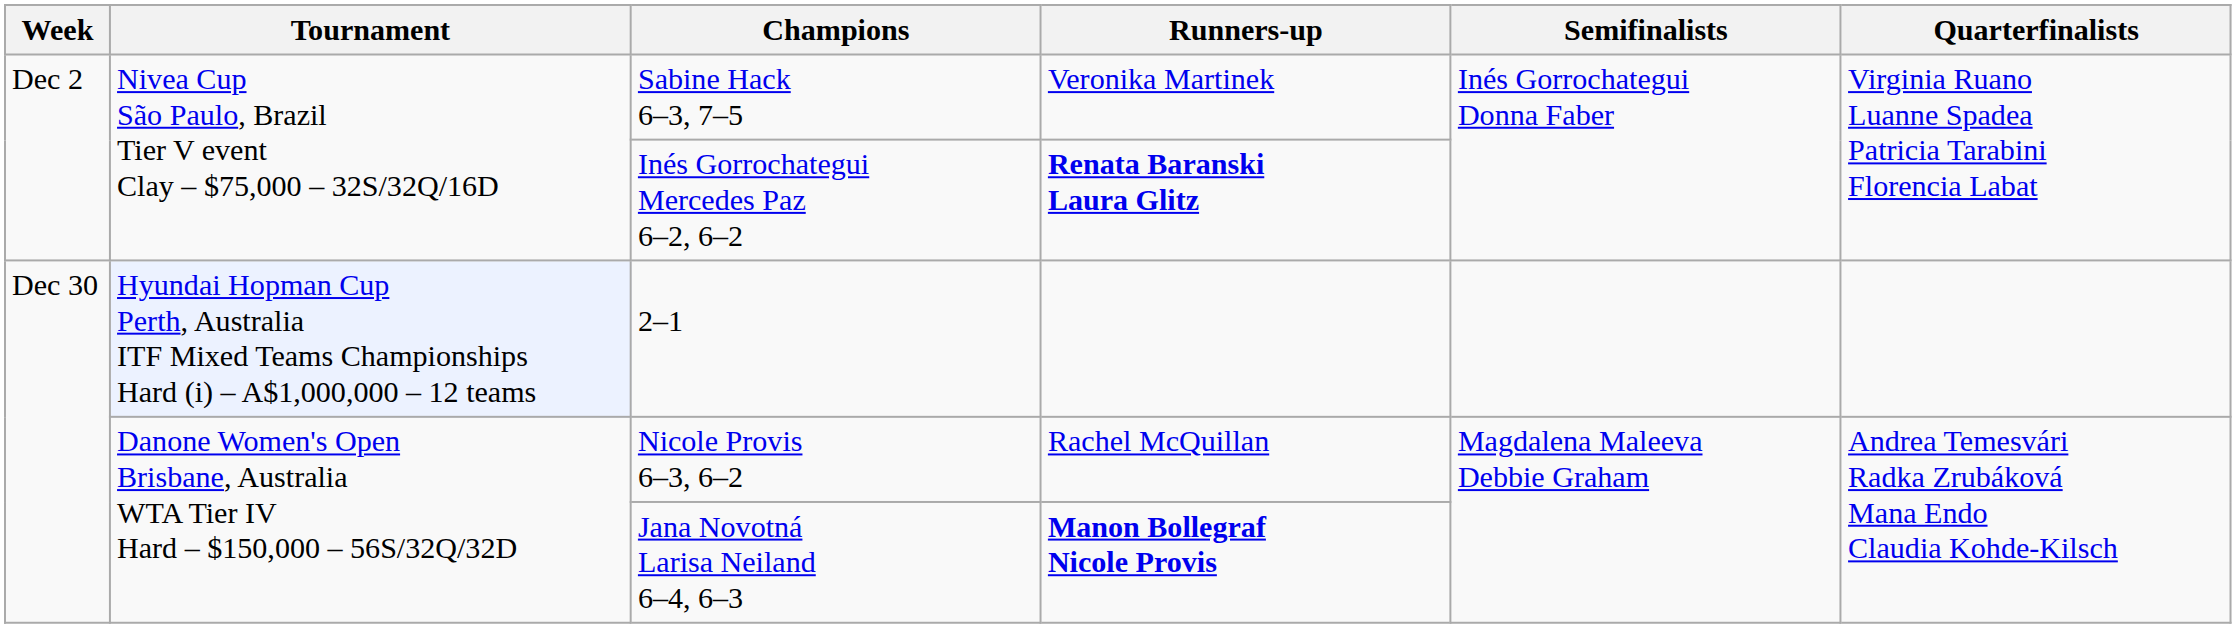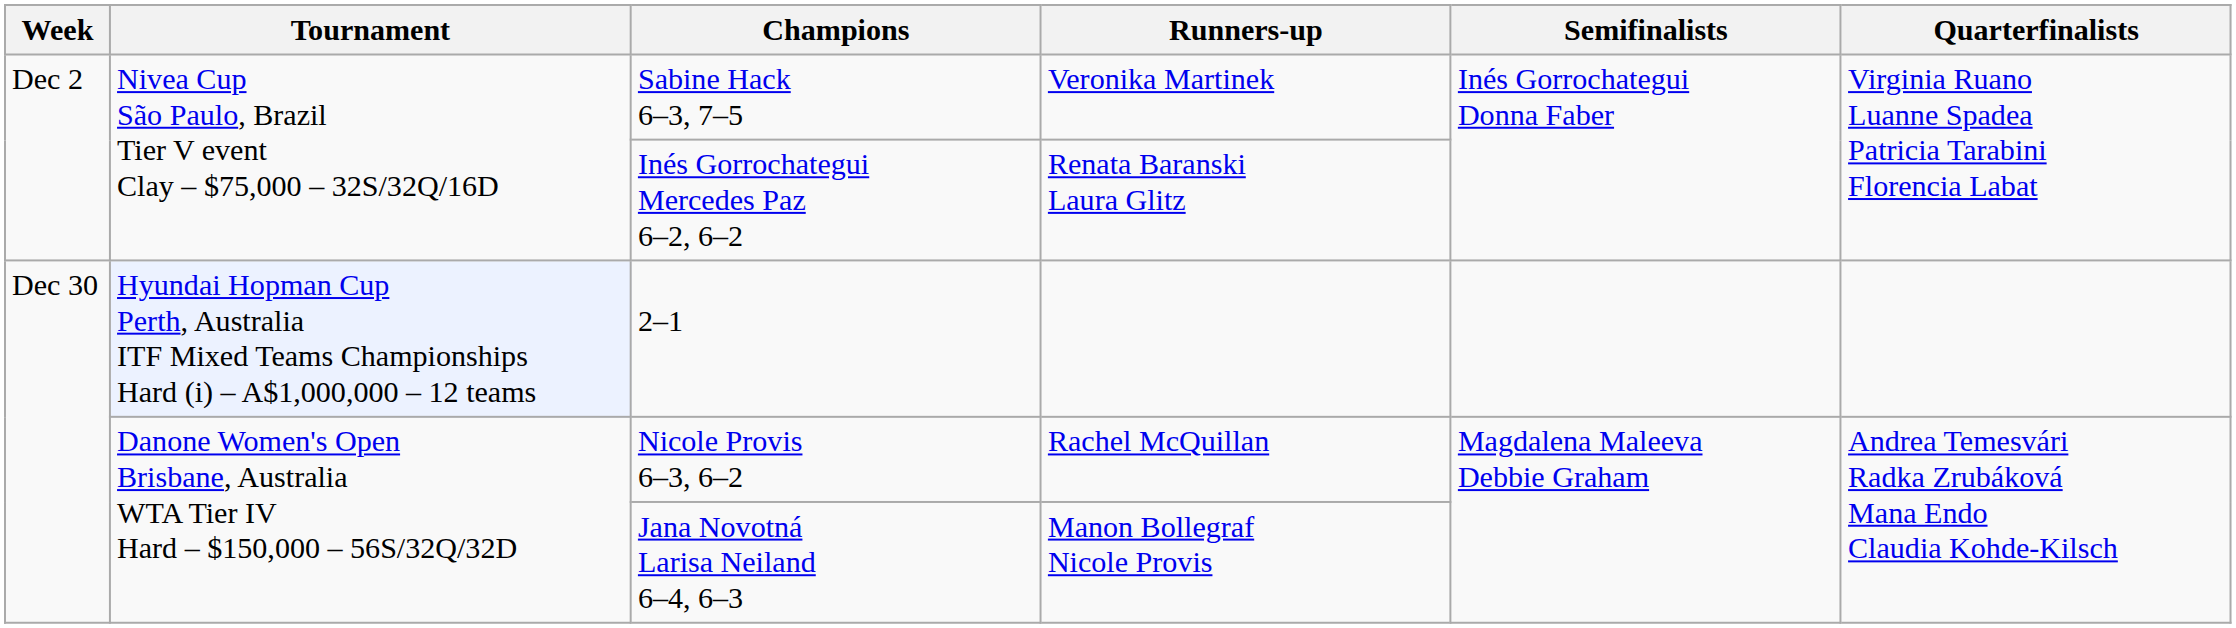(1156, 182) bold -> (1147, 182) normal
(1157, 544) bold -> (1151, 544) normal
